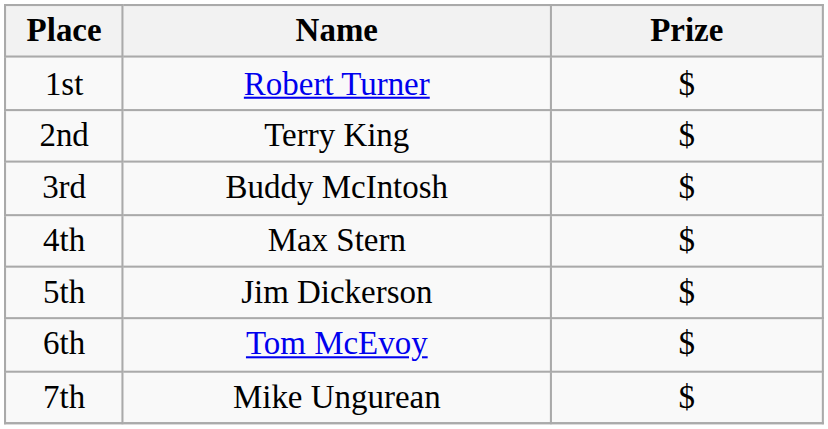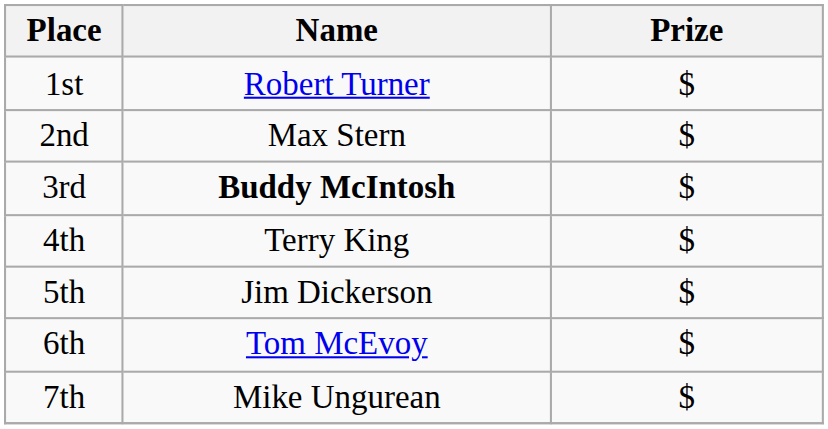(337, 135) Terry King -> (337, 135) Max Stern
(337, 187) normal -> (337, 187) bold
(337, 239) Max Stern -> (337, 239) Terry King
